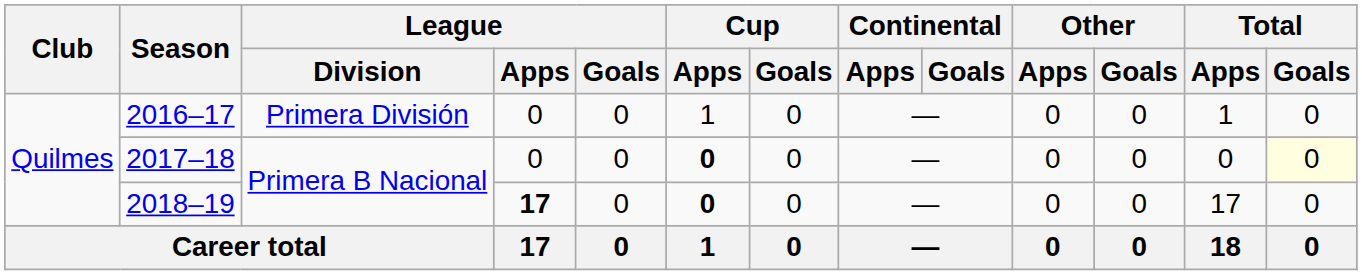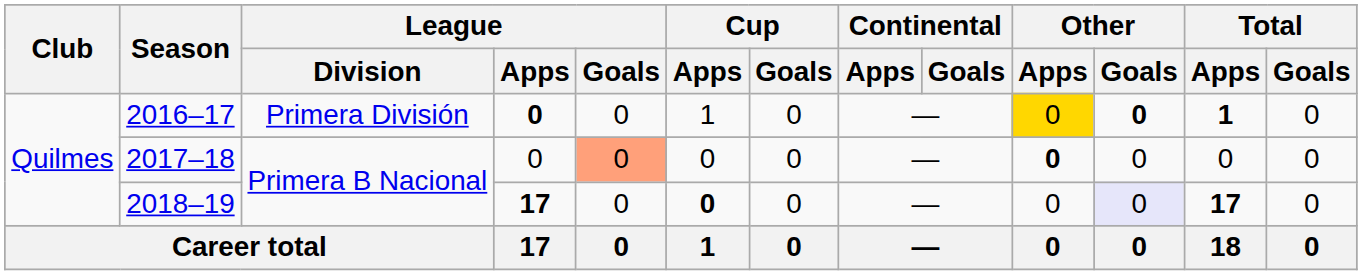(535, 114) normal -> (535, 114) bold
(1053, 114) no background -> (1053, 114) gold background
(1139, 114) normal -> (1139, 114) bold
(1225, 114) normal -> (1225, 114) bold
(621, 159) no background -> (621, 159) lightsalmon background
(708, 159) bold -> (708, 159) normal
(1053, 159) normal -> (1053, 159) bold
(1312, 159) lightyellow background -> (1312, 159) no background
(1139, 203) no background -> (1139, 203) lavender background
(1225, 203) normal -> (1225, 203) bold
